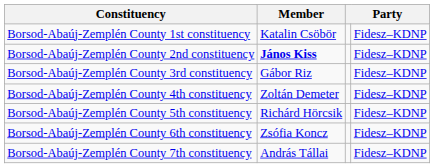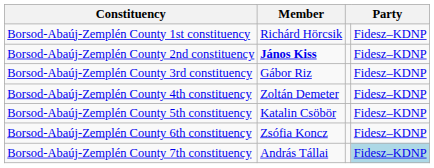(298, 34) Katalin Csöbör -> (301, 34) Richárd Hörcsik
(301, 113) Richárd Hörcsik -> (298, 113) Katalin Csöbör
(390, 152) no background -> (390, 152) lightblue background
